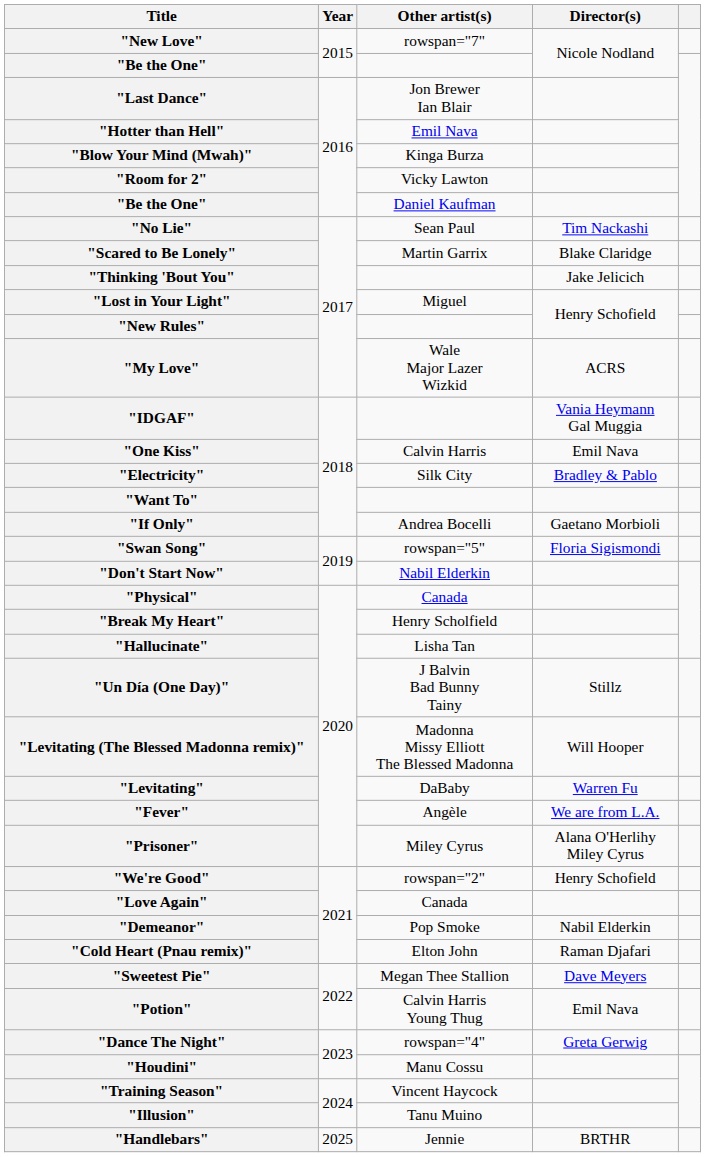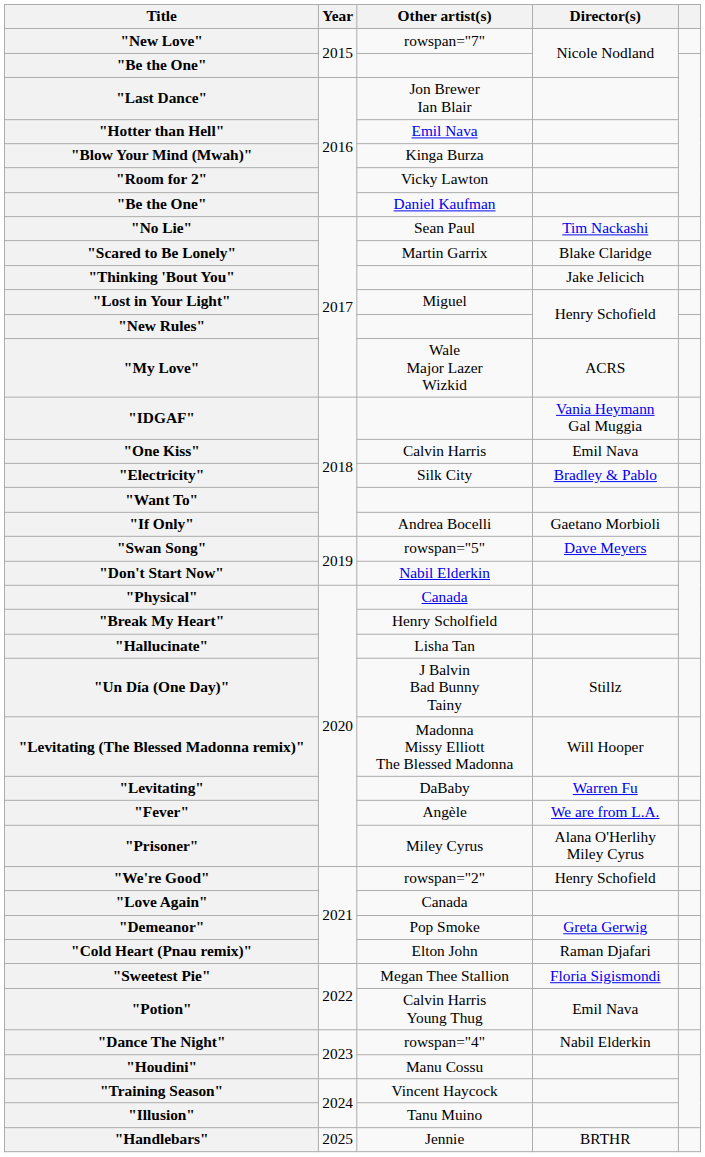(605, 548) Floria Sigismondi -> (605, 548) Dave Meyers
(605, 927) Nabil Elderkin -> (605, 927) Greta Gerwig
(605, 976) Dave Meyers -> (605, 976) Floria Sigismondi
(605, 1042) Greta Gerwig -> (605, 1042) Nabil Elderkin
